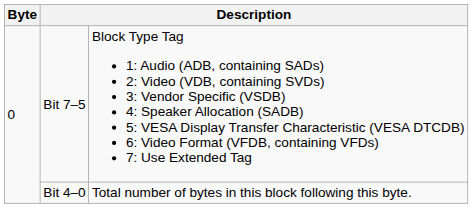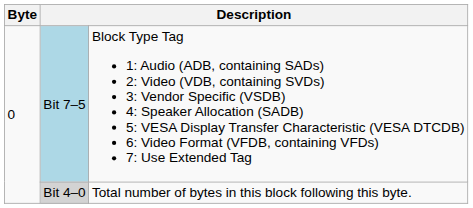(64, 104) no background -> (64, 104) lightblue background
(64, 192) no background -> (64, 192) lightgrey background
